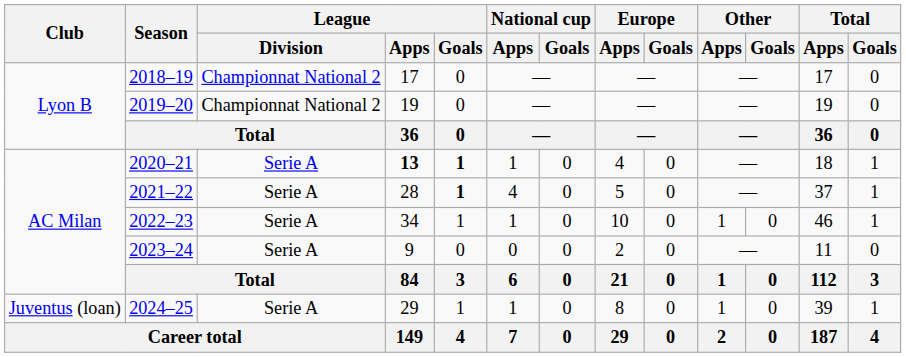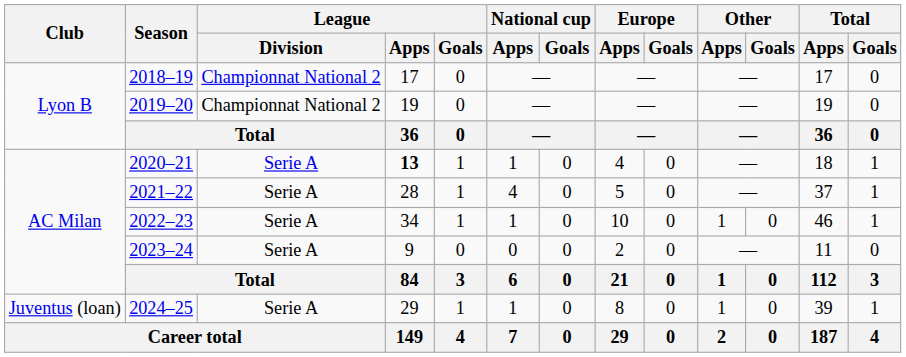(460, 163) bold -> (460, 163) normal
(460, 192) bold -> (460, 192) normal
